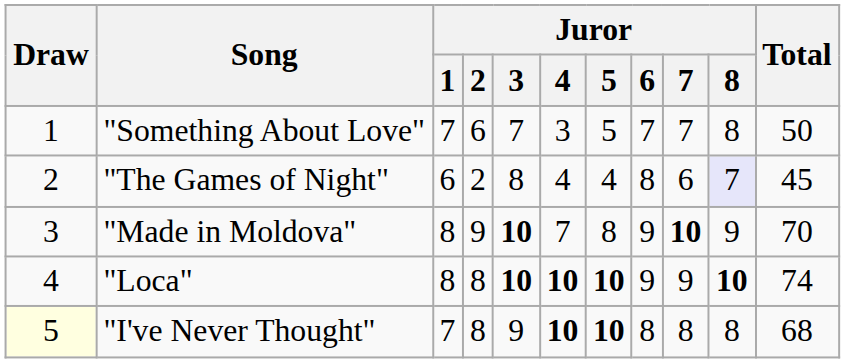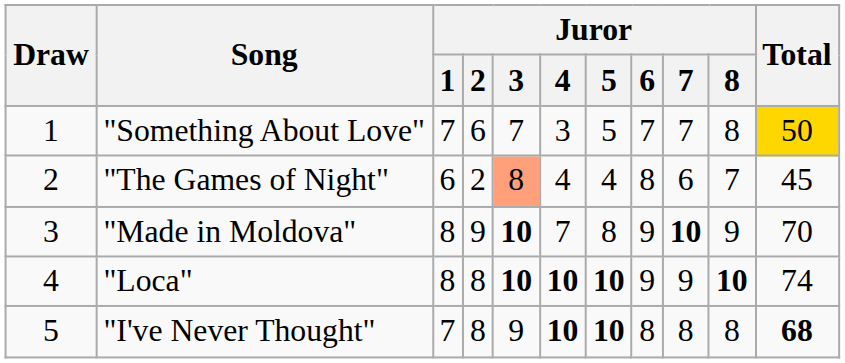(797, 130) no background -> (797, 130) gold background
(516, 180) no background -> (516, 180) lightsalmon background
(732, 180) lavender background -> (732, 180) no background
(51, 331) lightyellow background -> (51, 331) no background
(797, 331) normal -> (797, 331) bold
